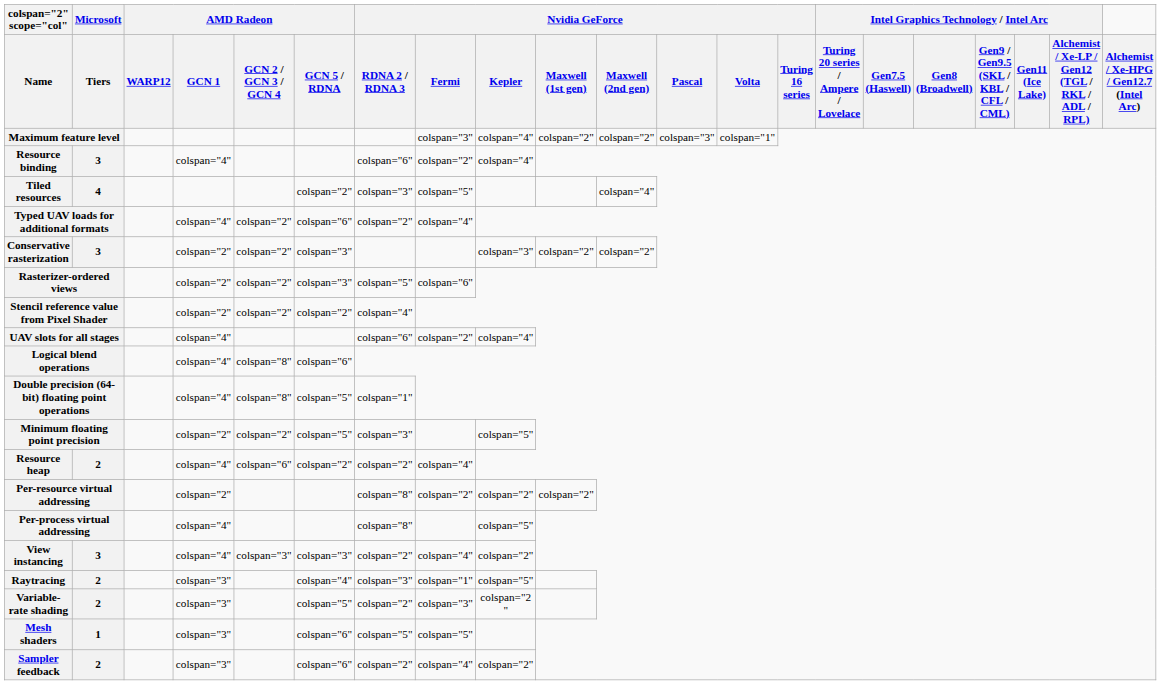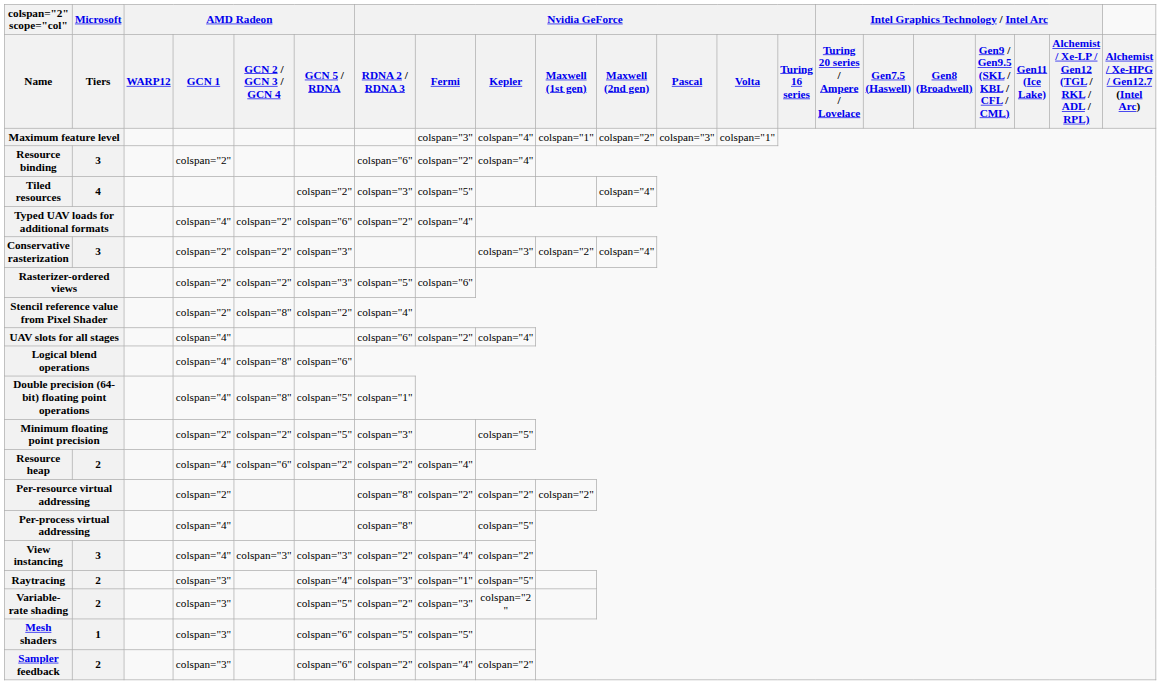(566, 137) colspan="2" -> (566, 137) colspan="1"
(204, 161) colspan="4" -> (204, 161) colspan="2"
(627, 252) colspan="2" -> (627, 252) colspan="4"
(264, 312) colspan="2" -> (264, 312) colspan="8"
